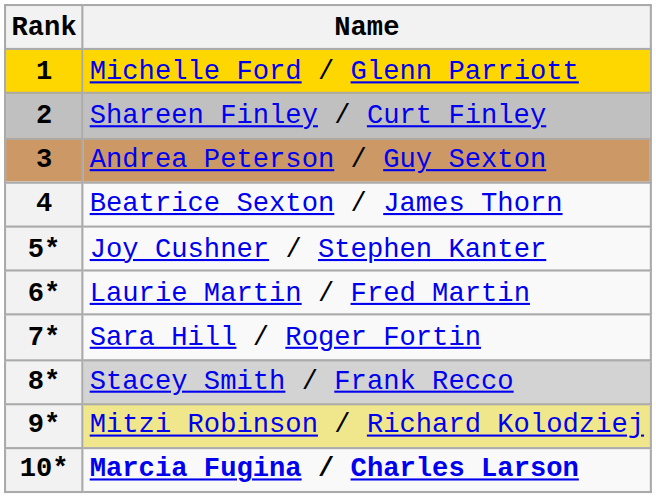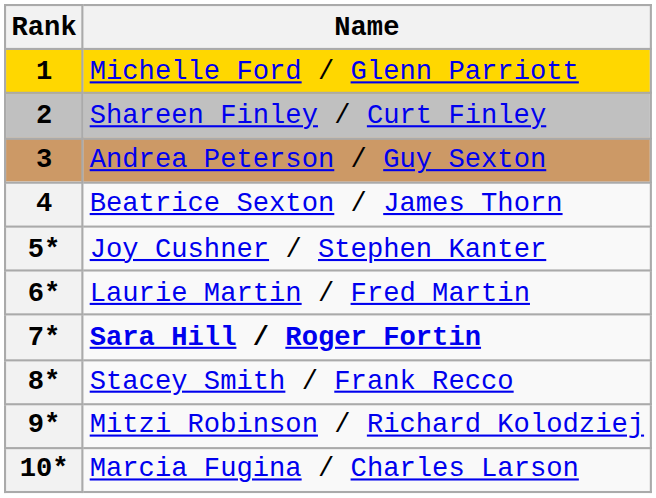(285, 337) normal -> (285, 337) bold
(302, 381) lightgrey background -> (302, 381) no background
(367, 426) khaki background -> (367, 426) no background
(334, 470) bold -> (334, 470) normal
